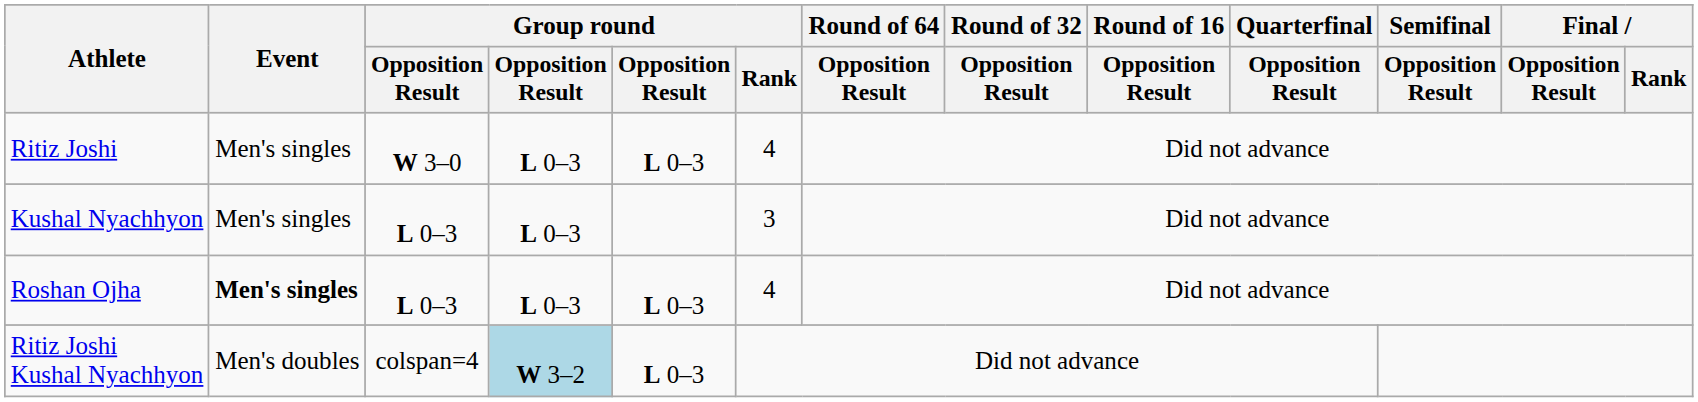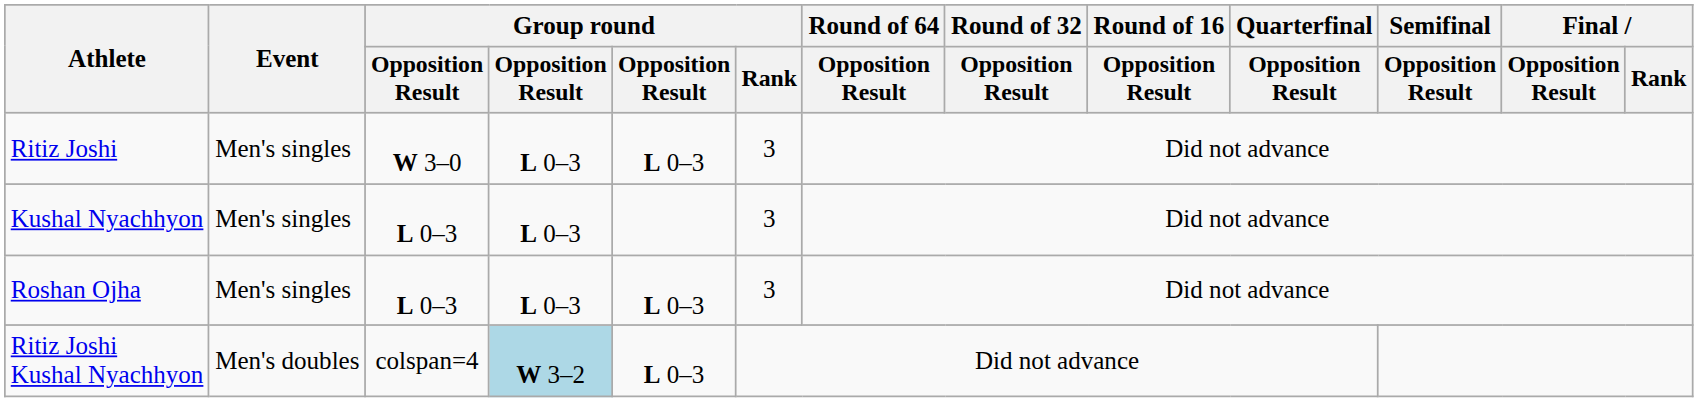(769, 148) 4 -> (769, 148) 3
(286, 290) bold -> (283, 290) normal
(769, 290) 4 -> (769, 290) 3
